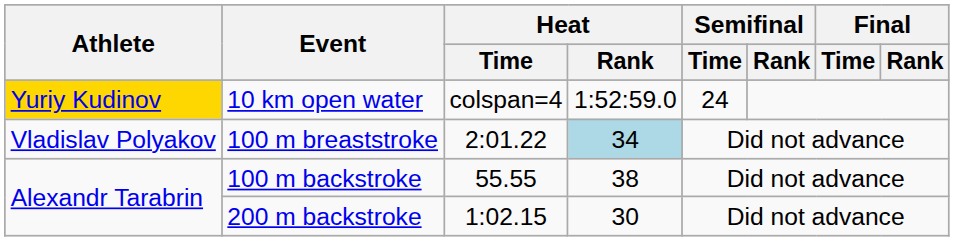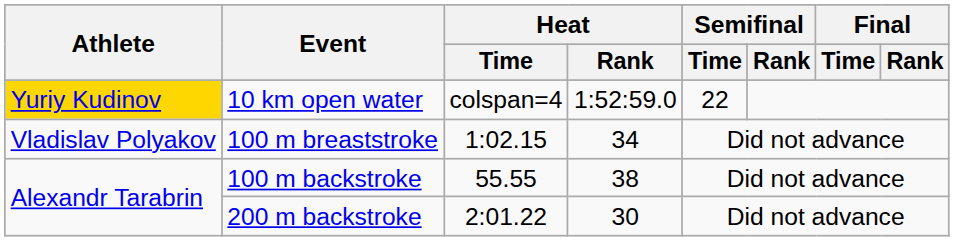(715, 100) 24 -> (715, 100) 22
(506, 139) 2:01.22 -> (506, 139) 1:02.15
(625, 139) lightblue background -> (625, 139) no background
(506, 217) 1:02.15 -> (506, 217) 2:01.22
